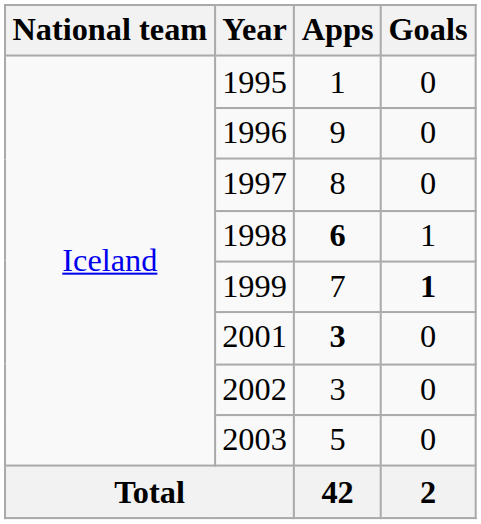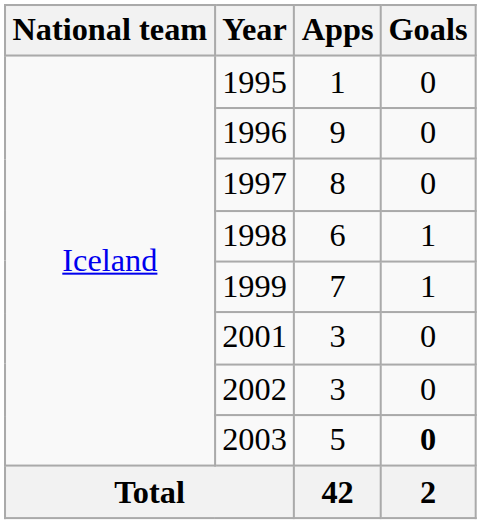(338, 235) bold -> (338, 235) normal
(428, 286) bold -> (428, 286) normal
(338, 337) bold -> (338, 337) normal
(428, 440) normal -> (428, 440) bold
